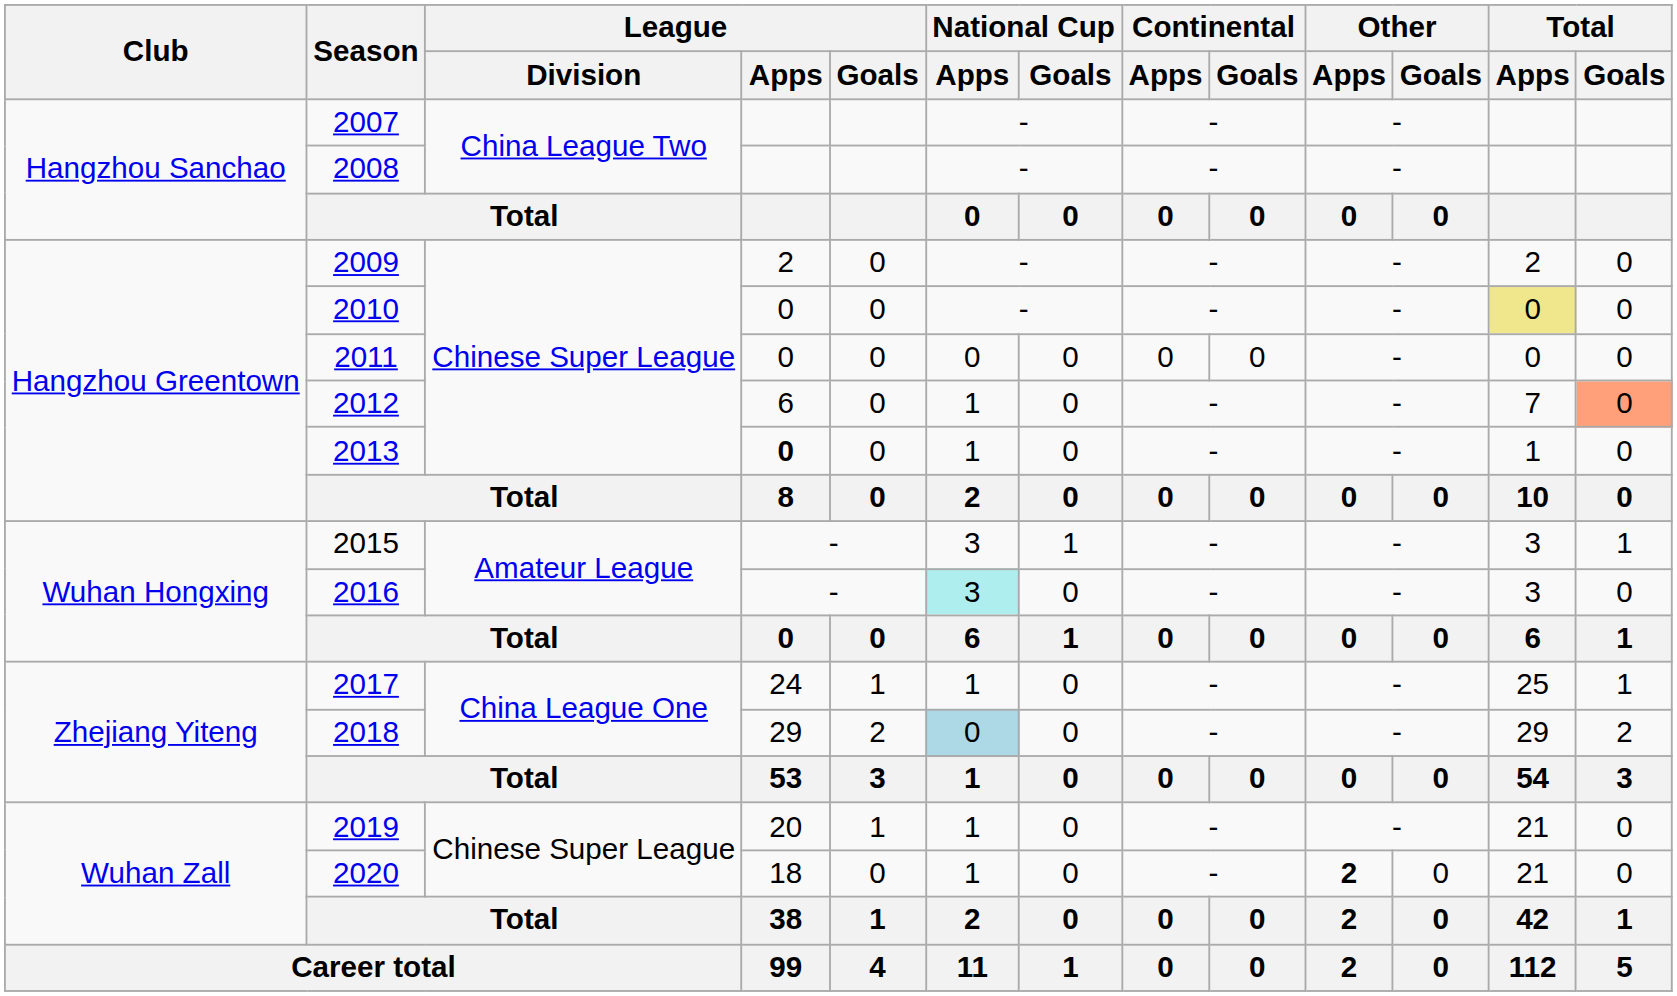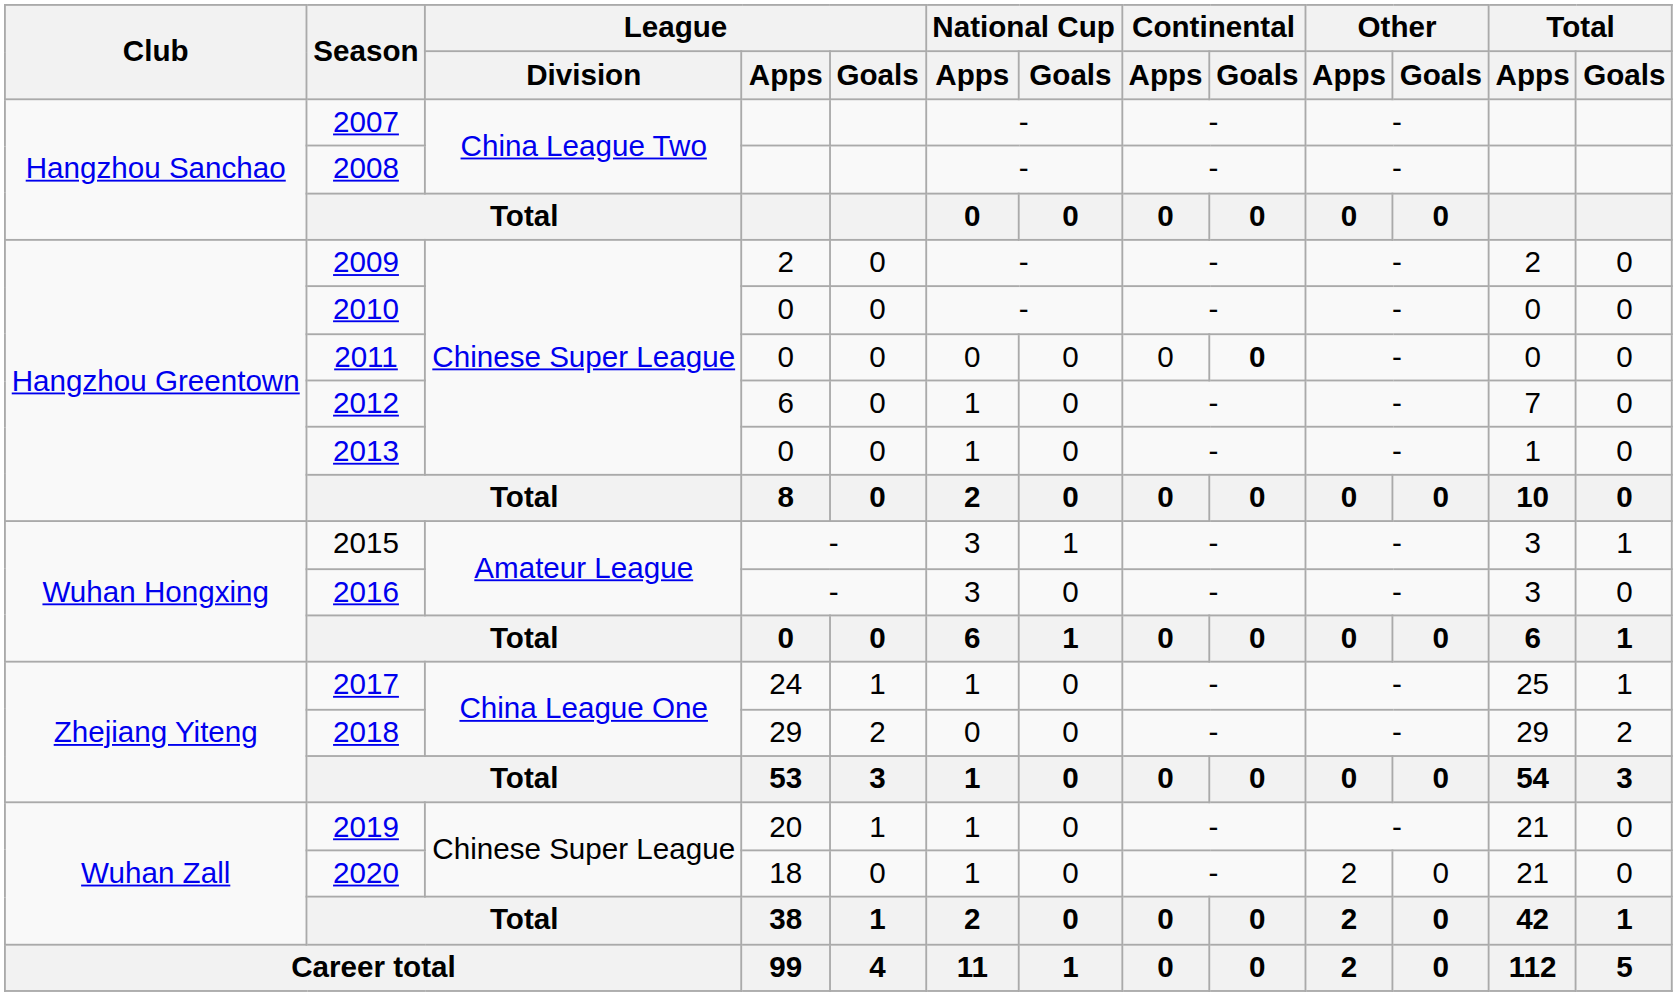(1533, 309) khaki background -> (1533, 309) no background
(1257, 356) normal -> (1257, 356) bold
(1624, 403) lightsalmon background -> (1624, 403) no background
(786, 450) bold -> (786, 450) normal
(972, 591) paleturquoise background -> (972, 591) no background
(972, 732) lightblue background -> (972, 732) no background
(1349, 872) bold -> (1349, 872) normal
